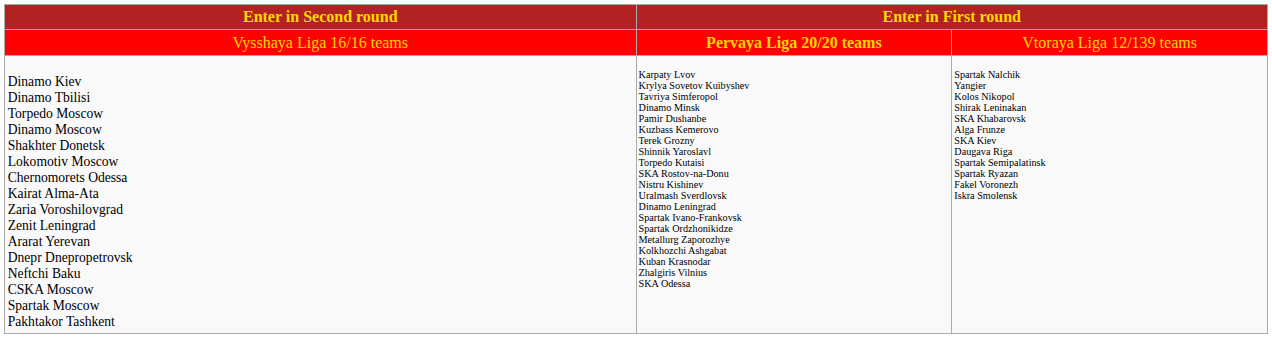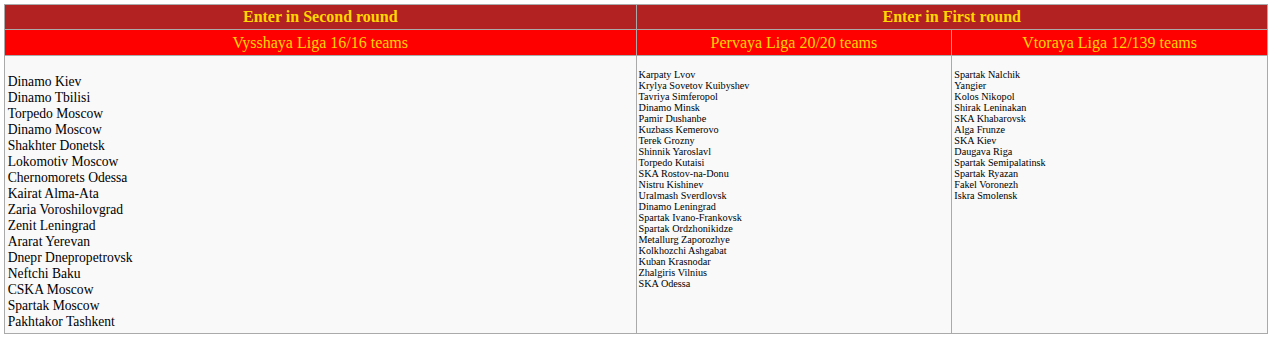(794, 42) bold -> (794, 42) normal
